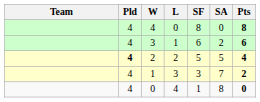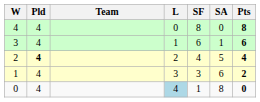columns swapped: (61, 12) <-> (153, 12)
(221, 43) 2 -> (221, 43) 1
(198, 58) 5 -> (198, 58) 4
(221, 74) 7 -> (221, 74) 6
(176, 89) no background -> (176, 89) lightblue background
